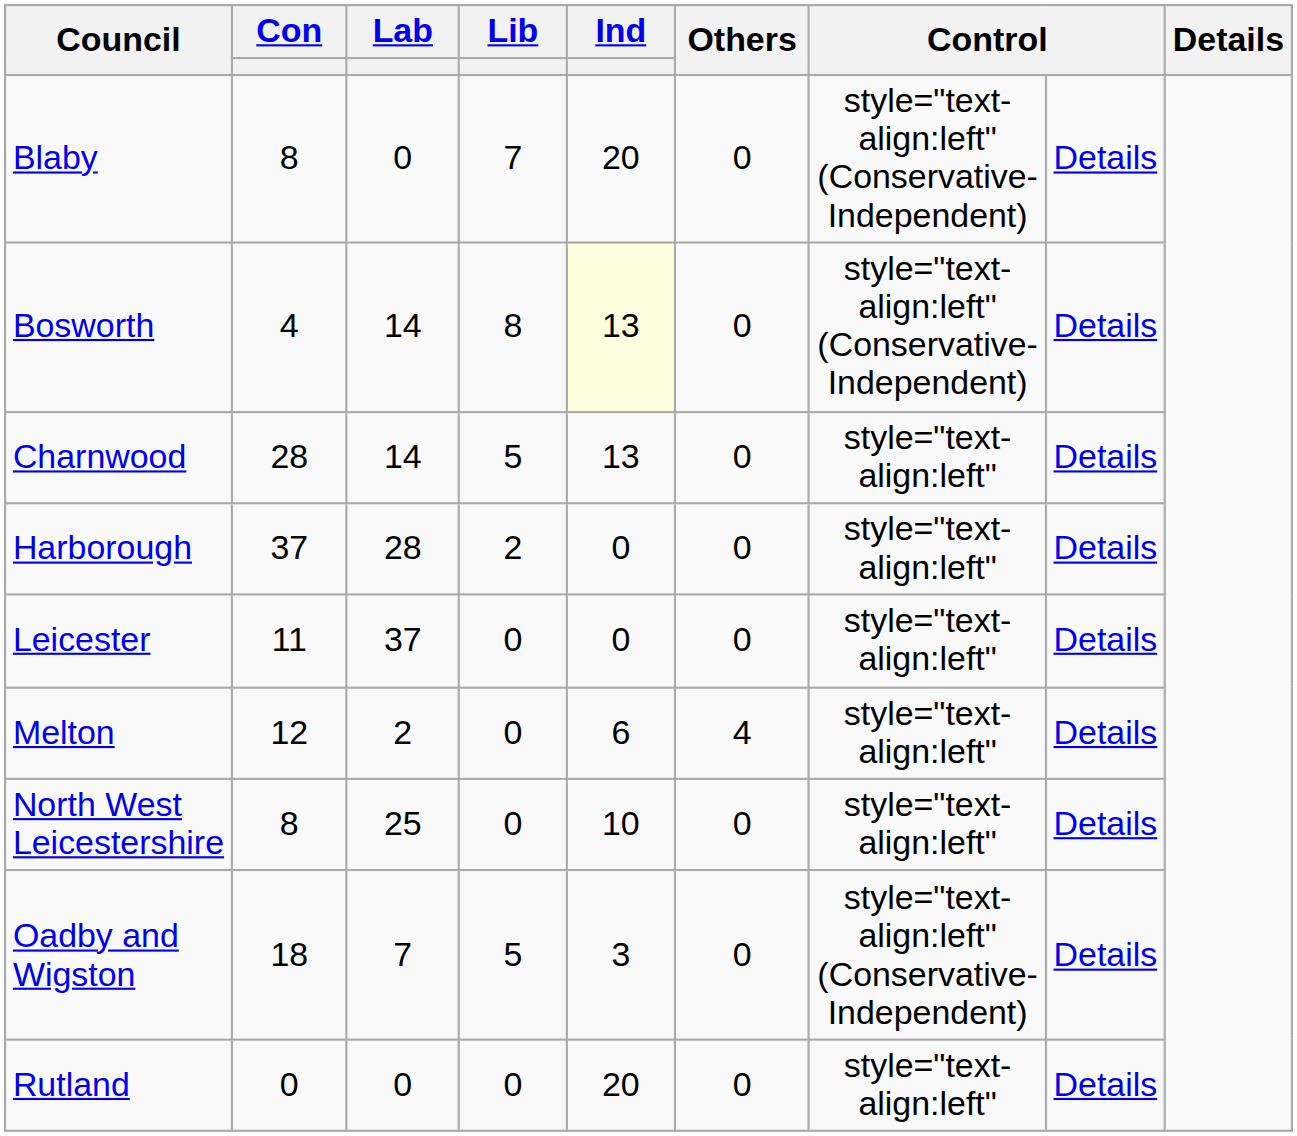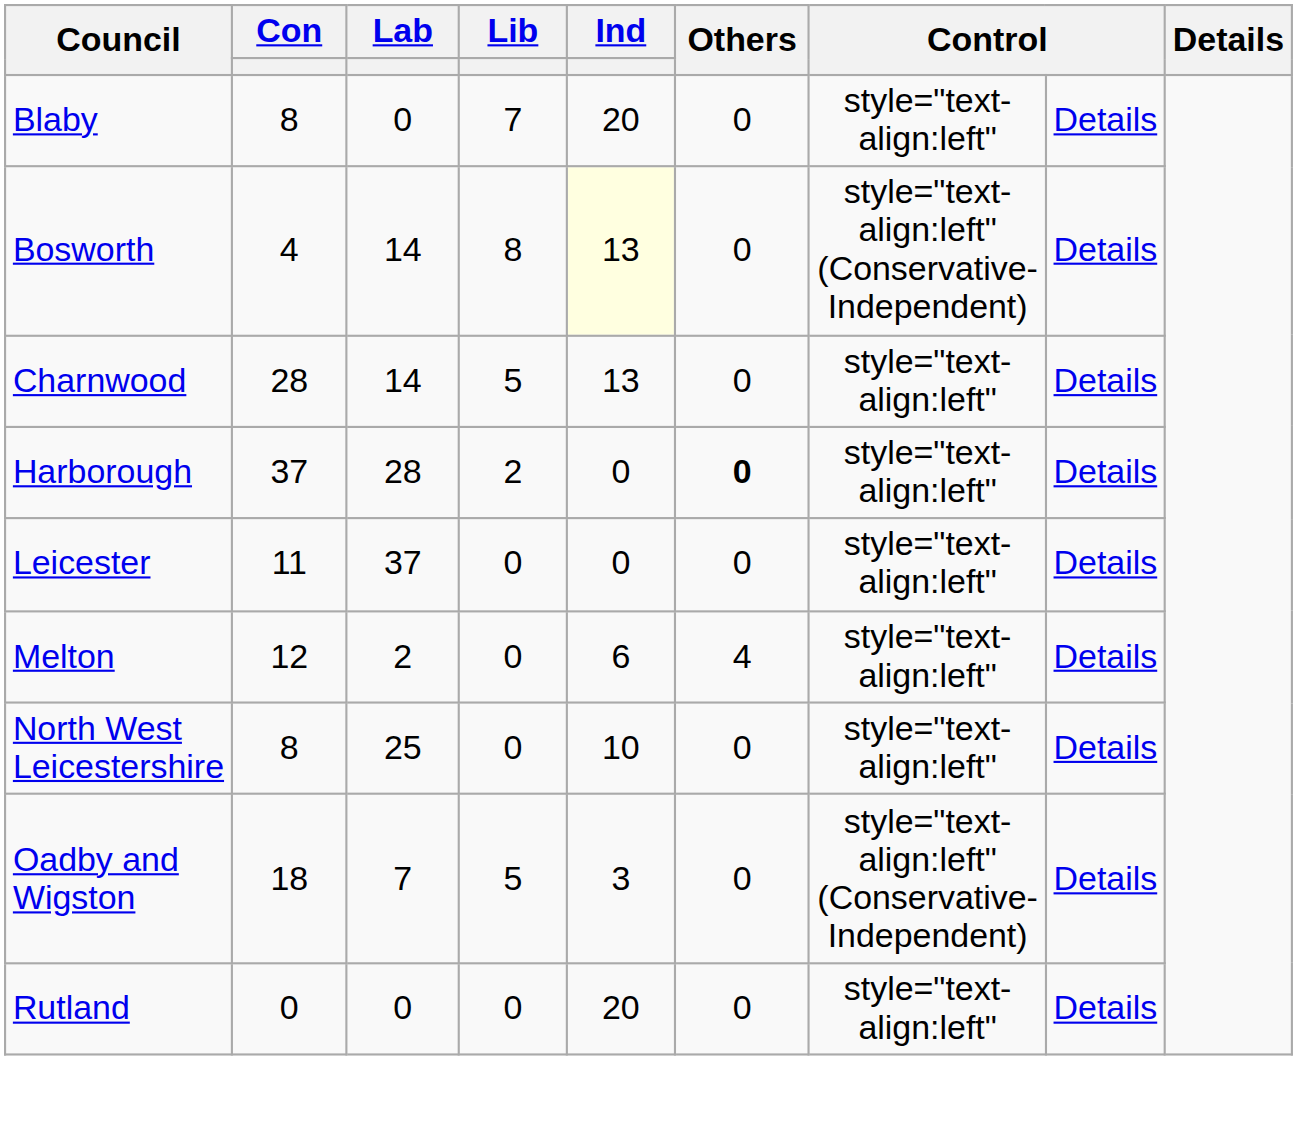(928, 158) style="text-align:left" (Conservative-Independent) -> (928, 119) style="text-align:left"
(742, 548) normal -> (742, 472) bold
